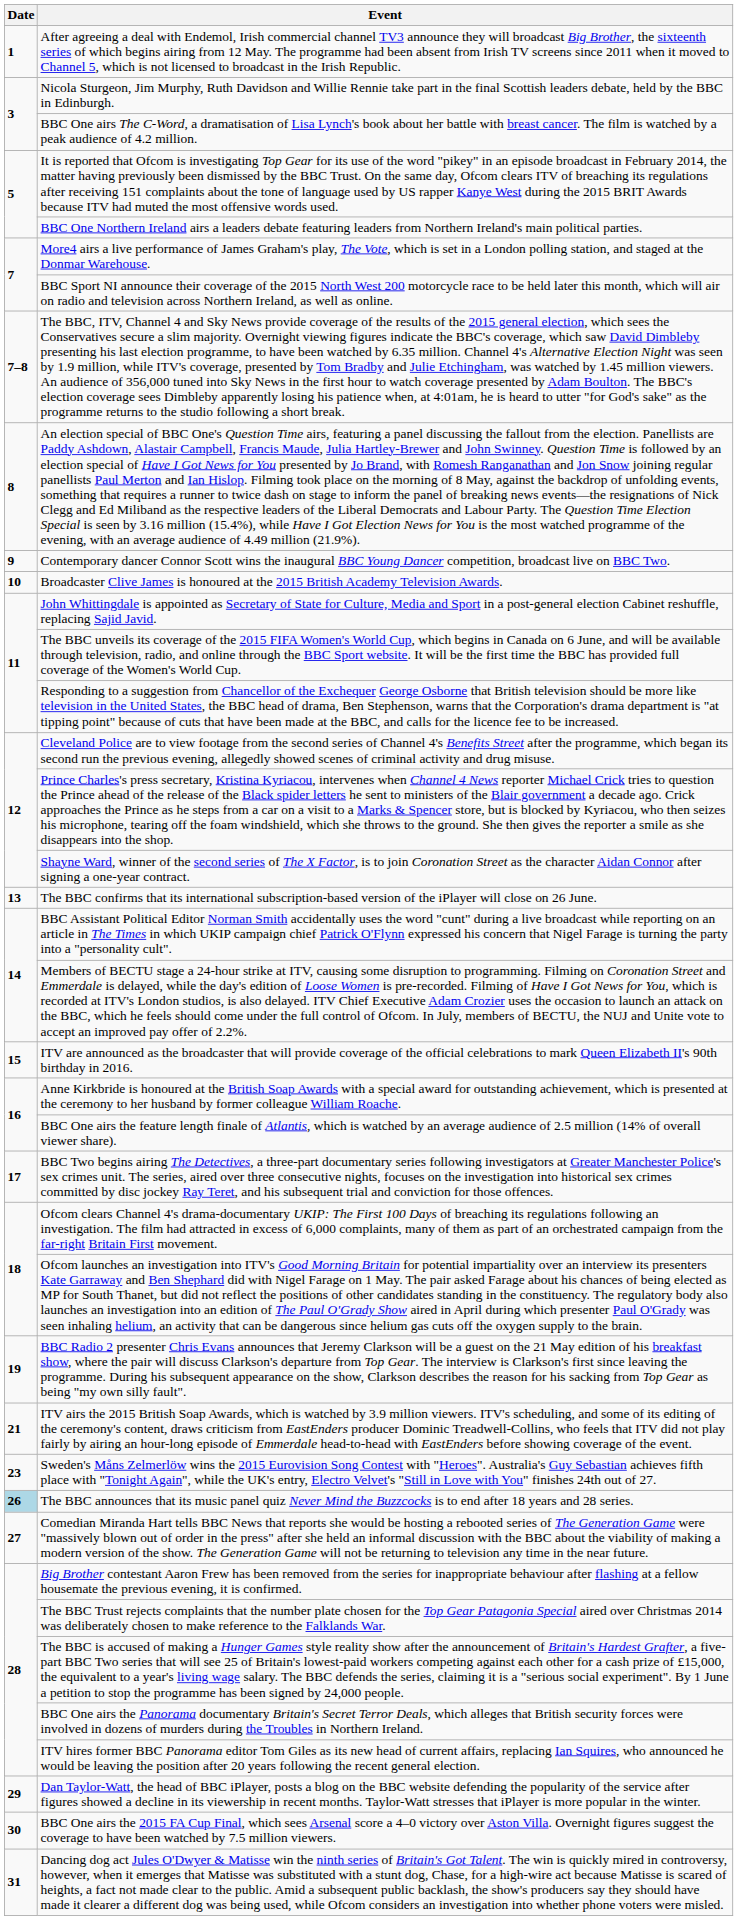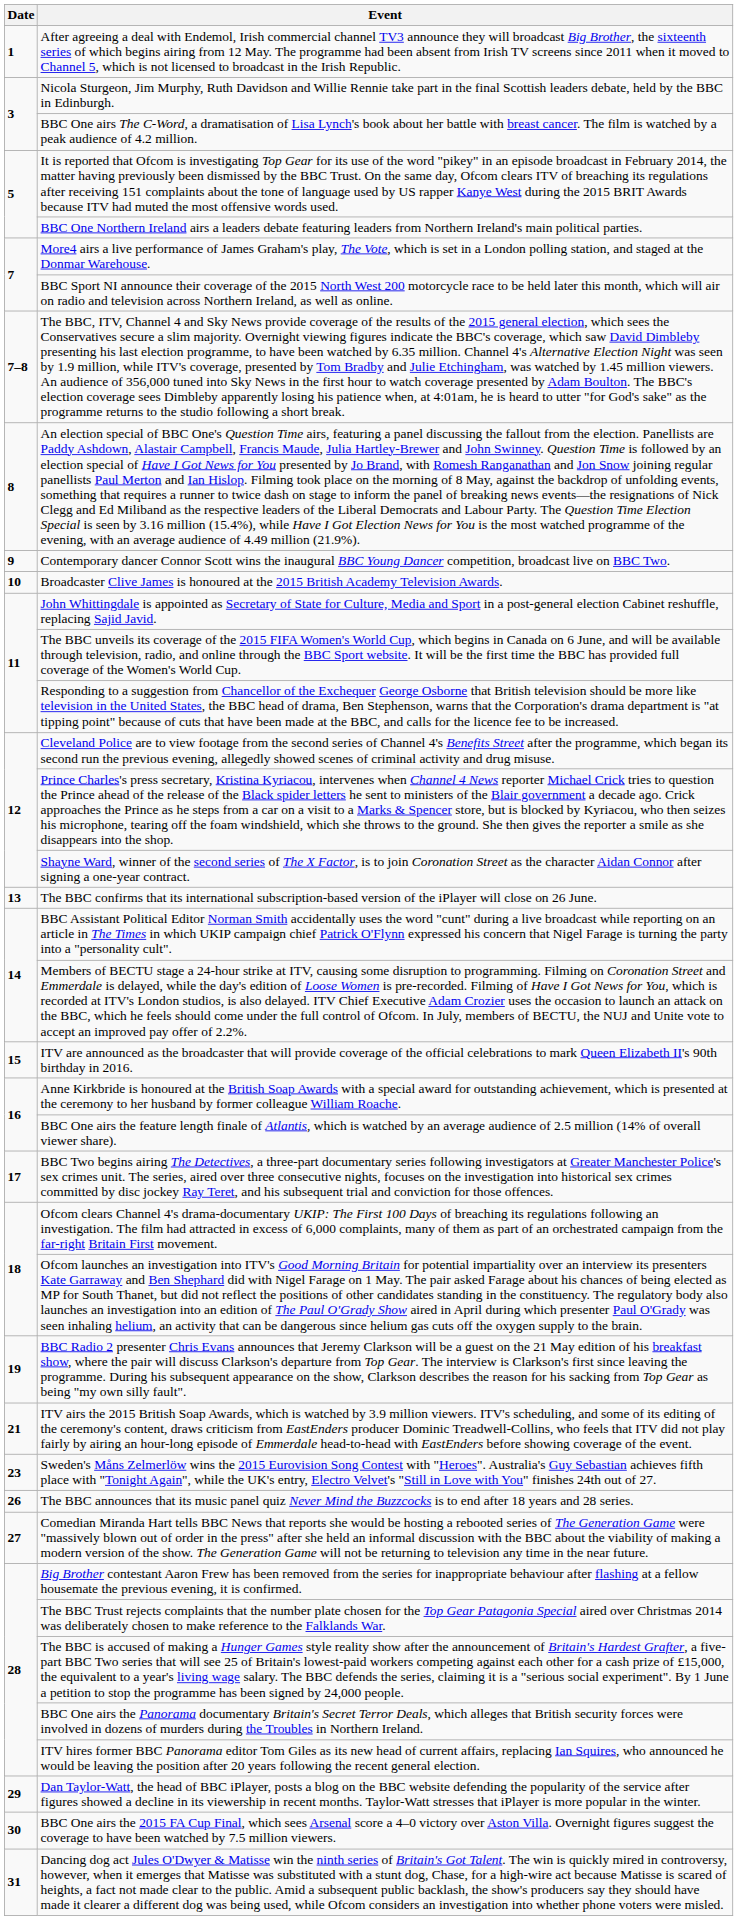(14, 1501) lightblue background -> (14, 1501) no background
